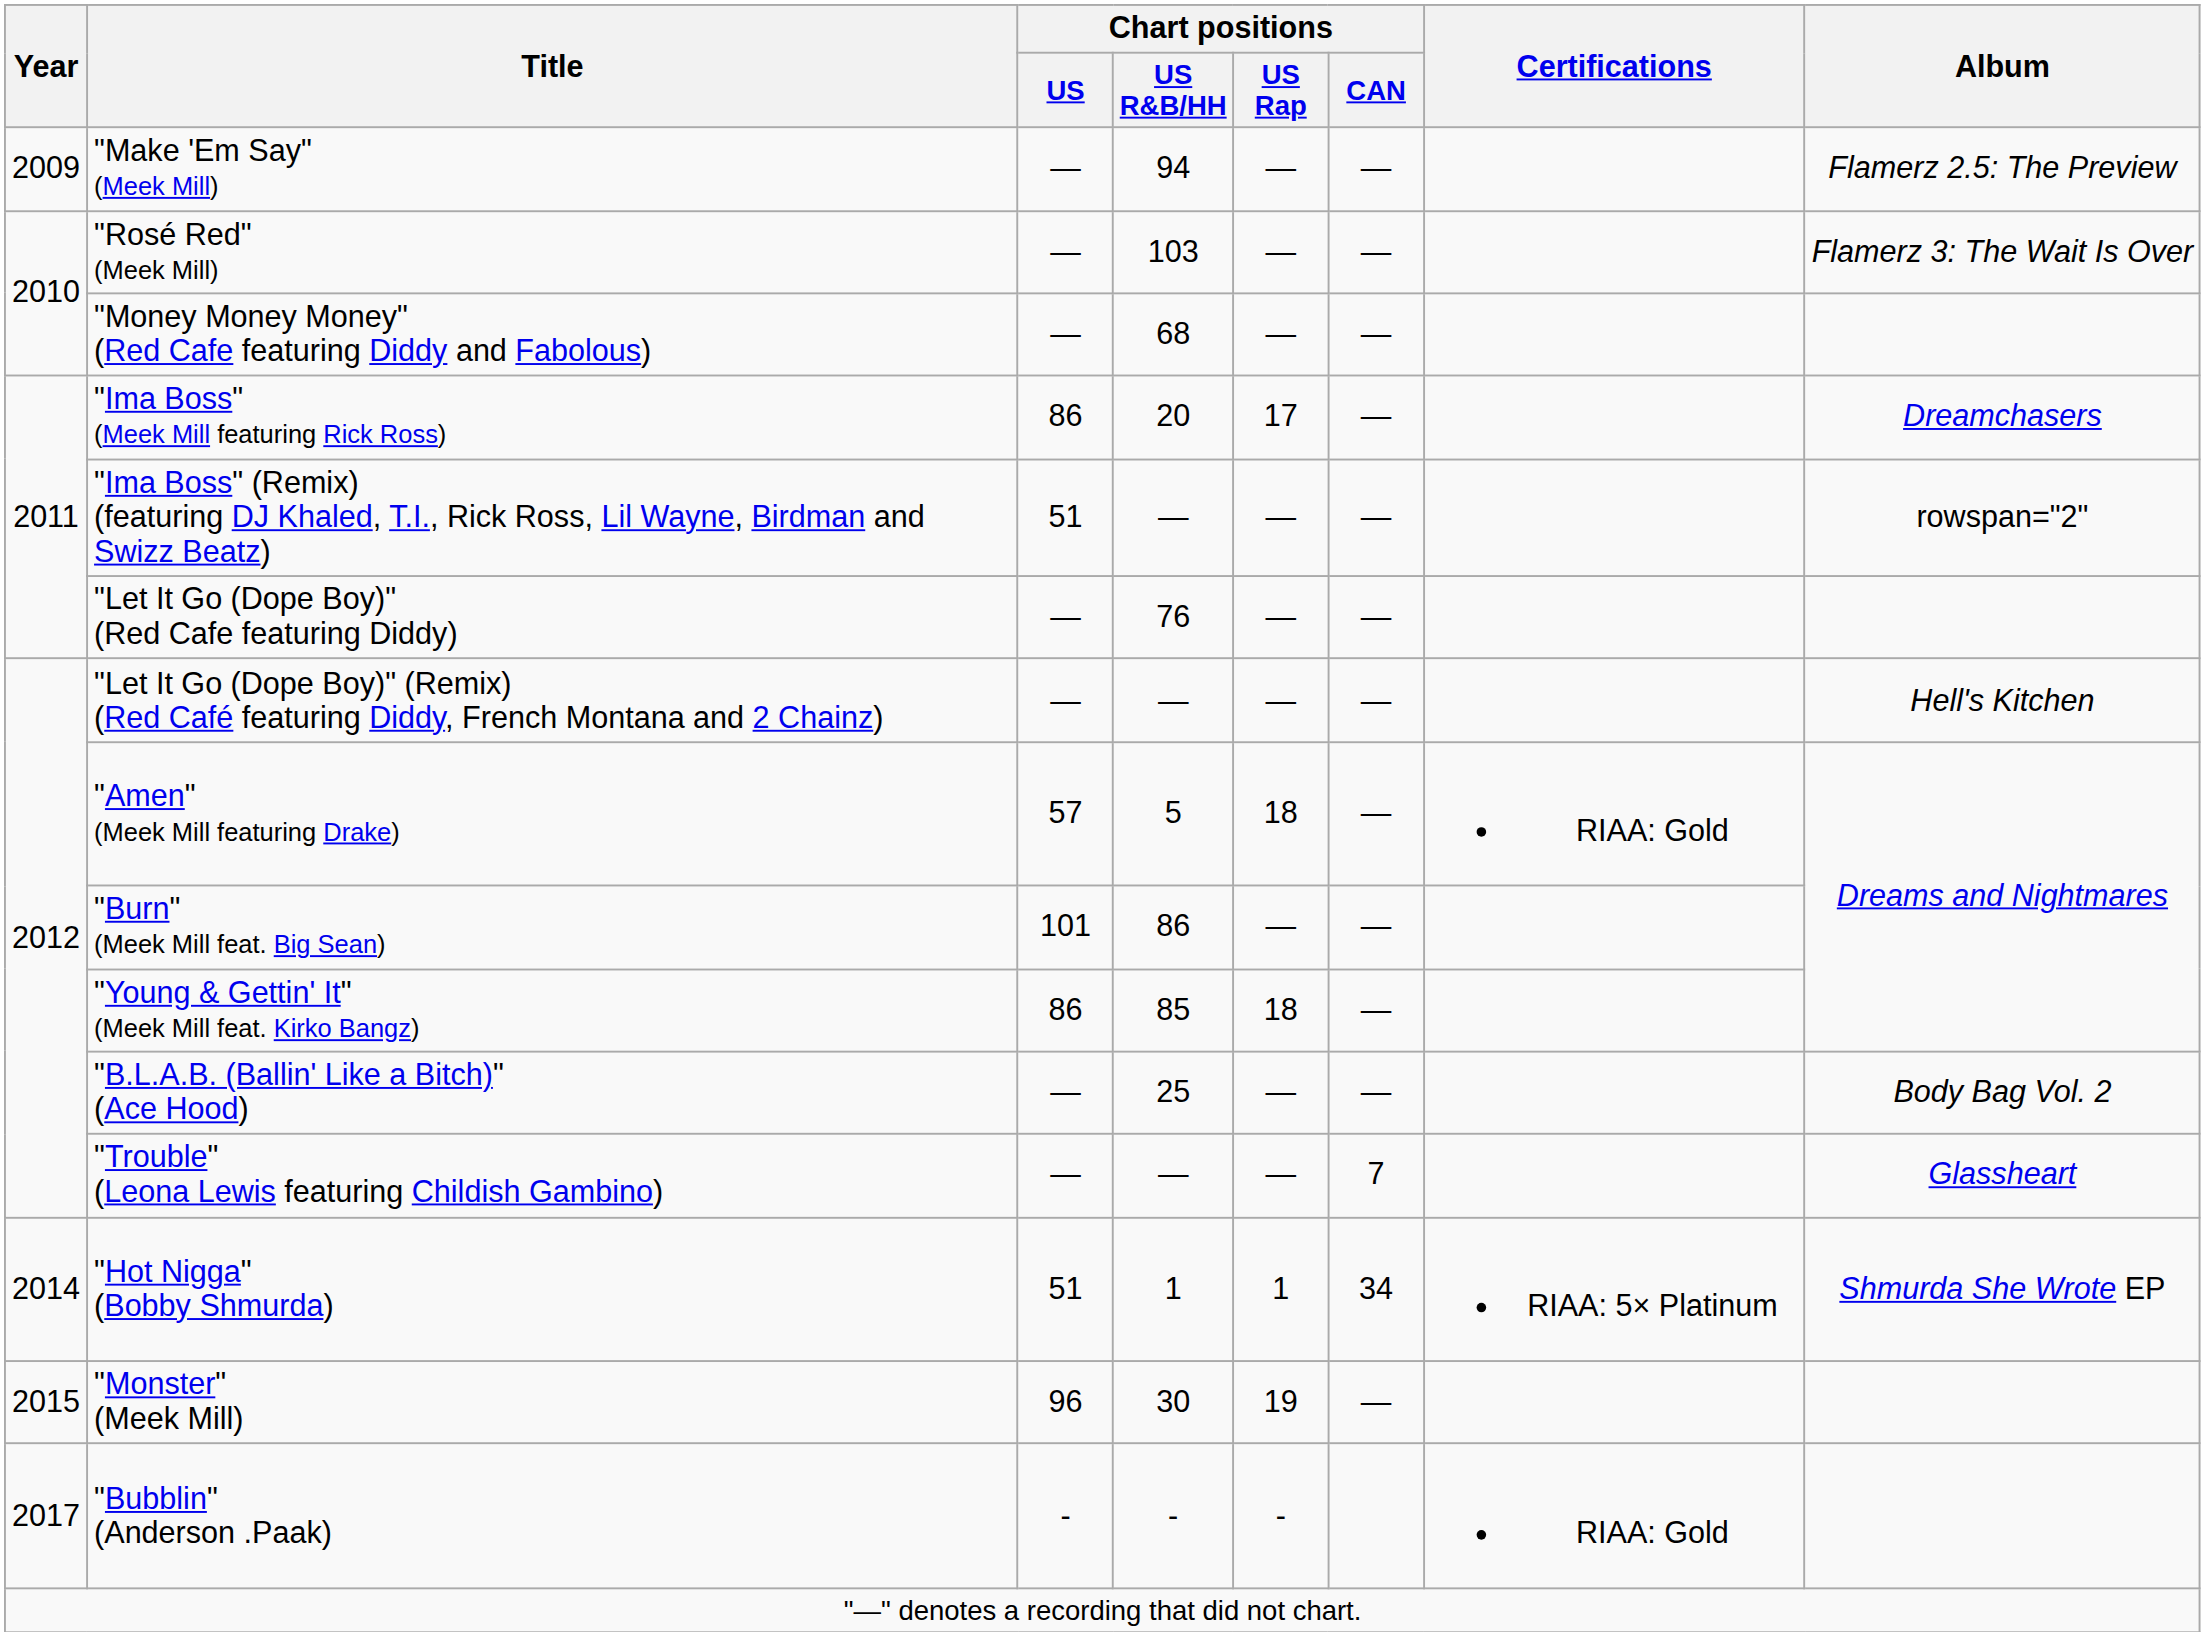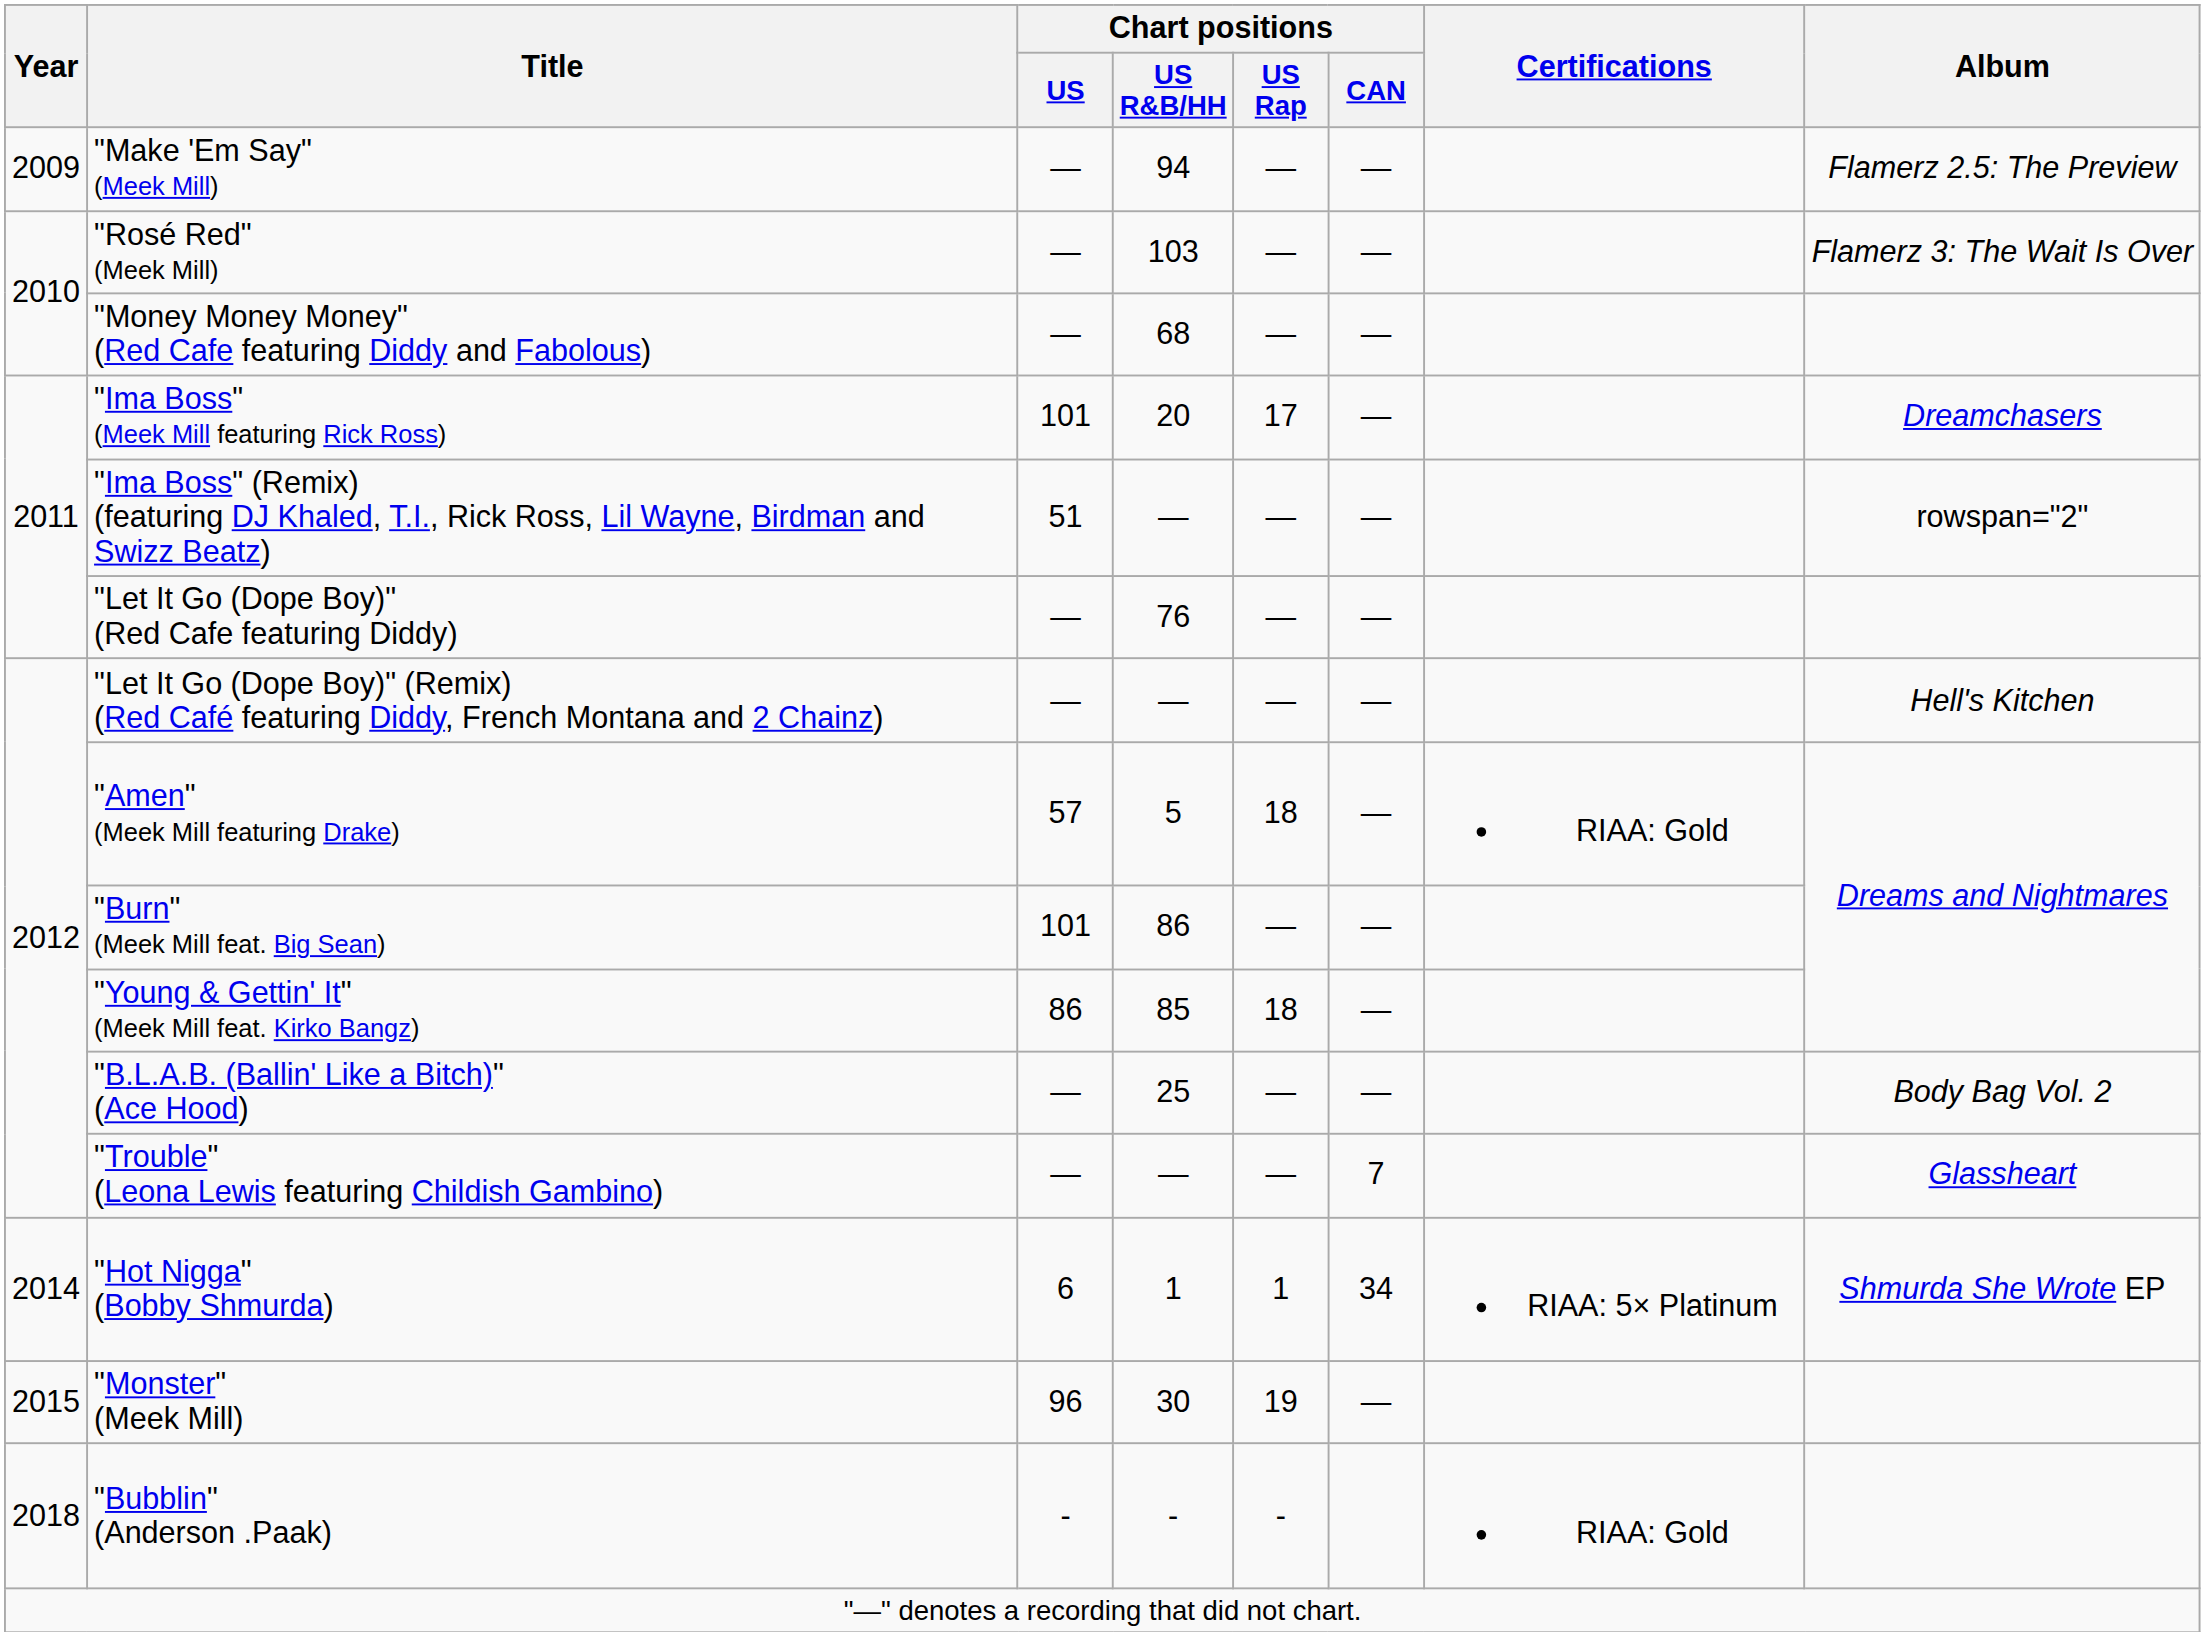(1066, 416) 86 -> (1066, 416) 101
(1066, 1288) 51 -> (1066, 1288) 6
(46, 1515) 2017 -> (46, 1515) 2018
